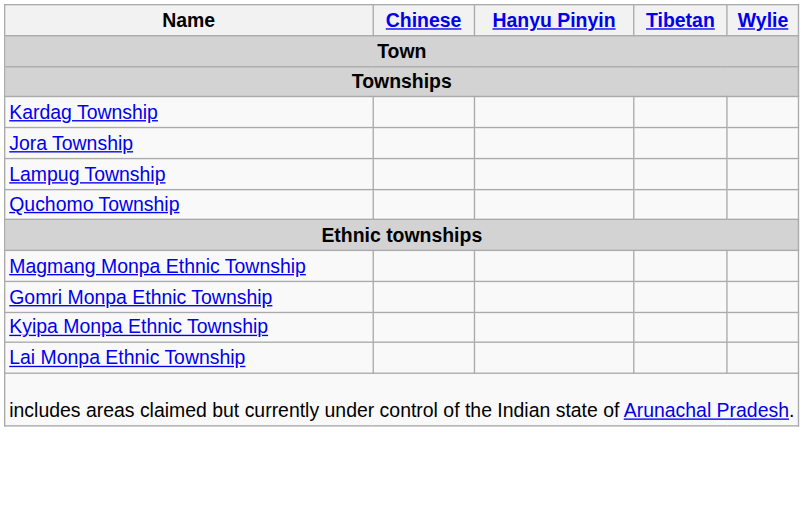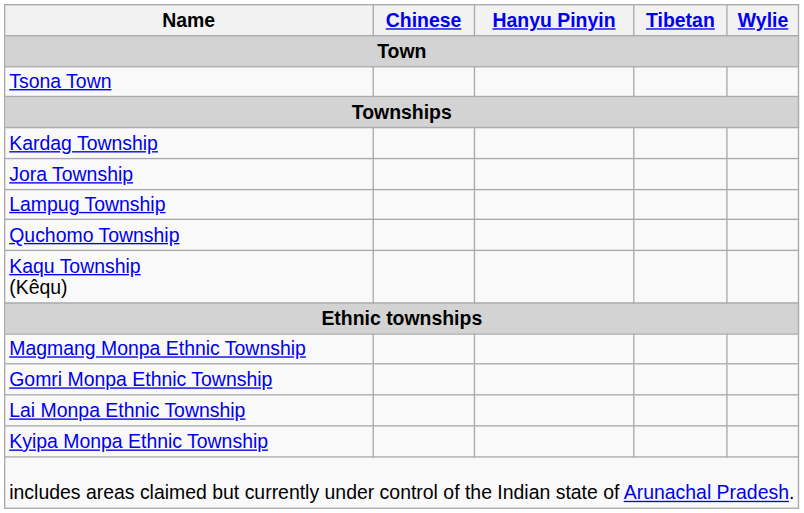+ row: (60, 82)
+ row: (75, 277)
rows swapped: (139, 328) <-> (127, 358)
